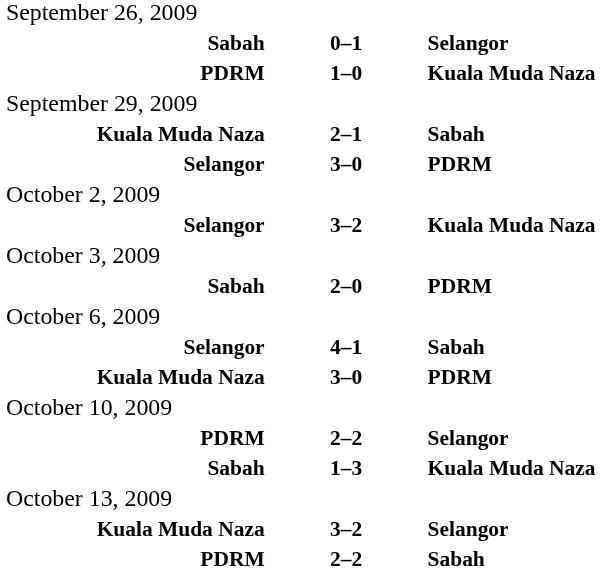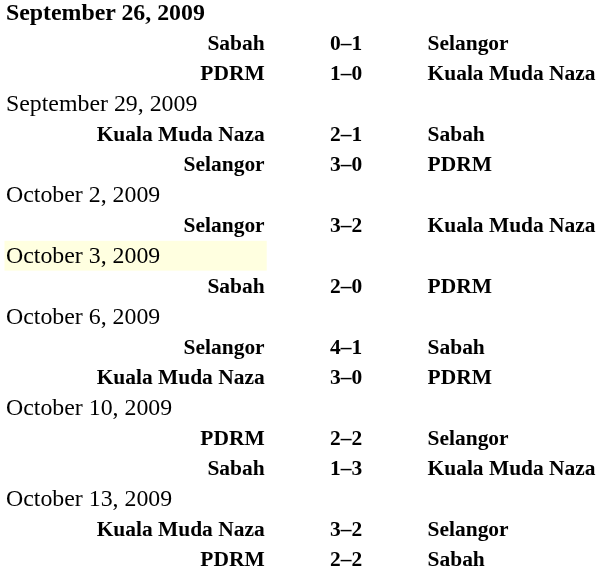(102, 12) normal -> (105, 12) bold
(83, 255) no background -> (83, 255) lightyellow background
